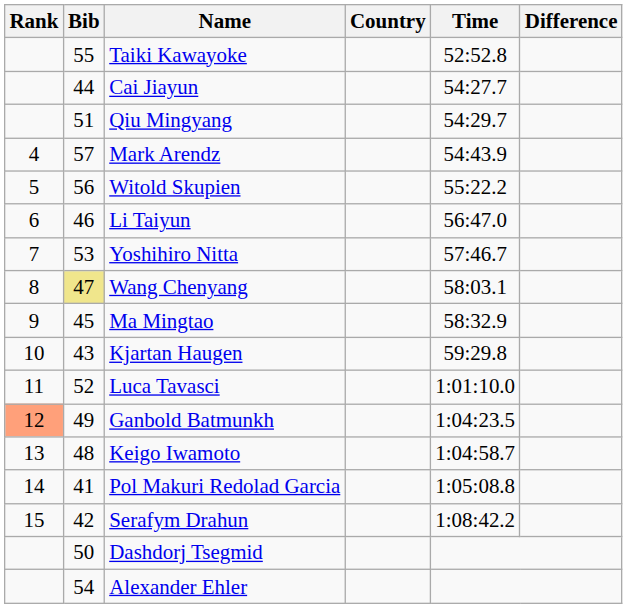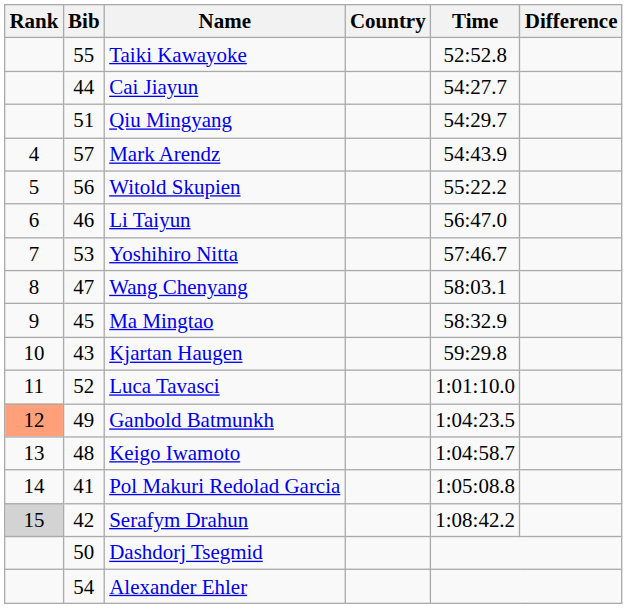(84, 287) khaki background -> (84, 287) no background
(34, 519) no background -> (34, 519) lightgrey background
